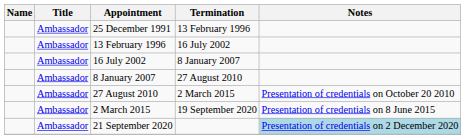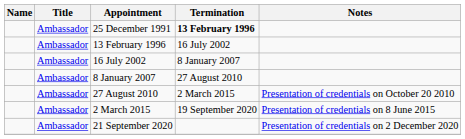(214, 28) normal -> (216, 28) bold
(360, 126) lightblue background -> (360, 126) no background
